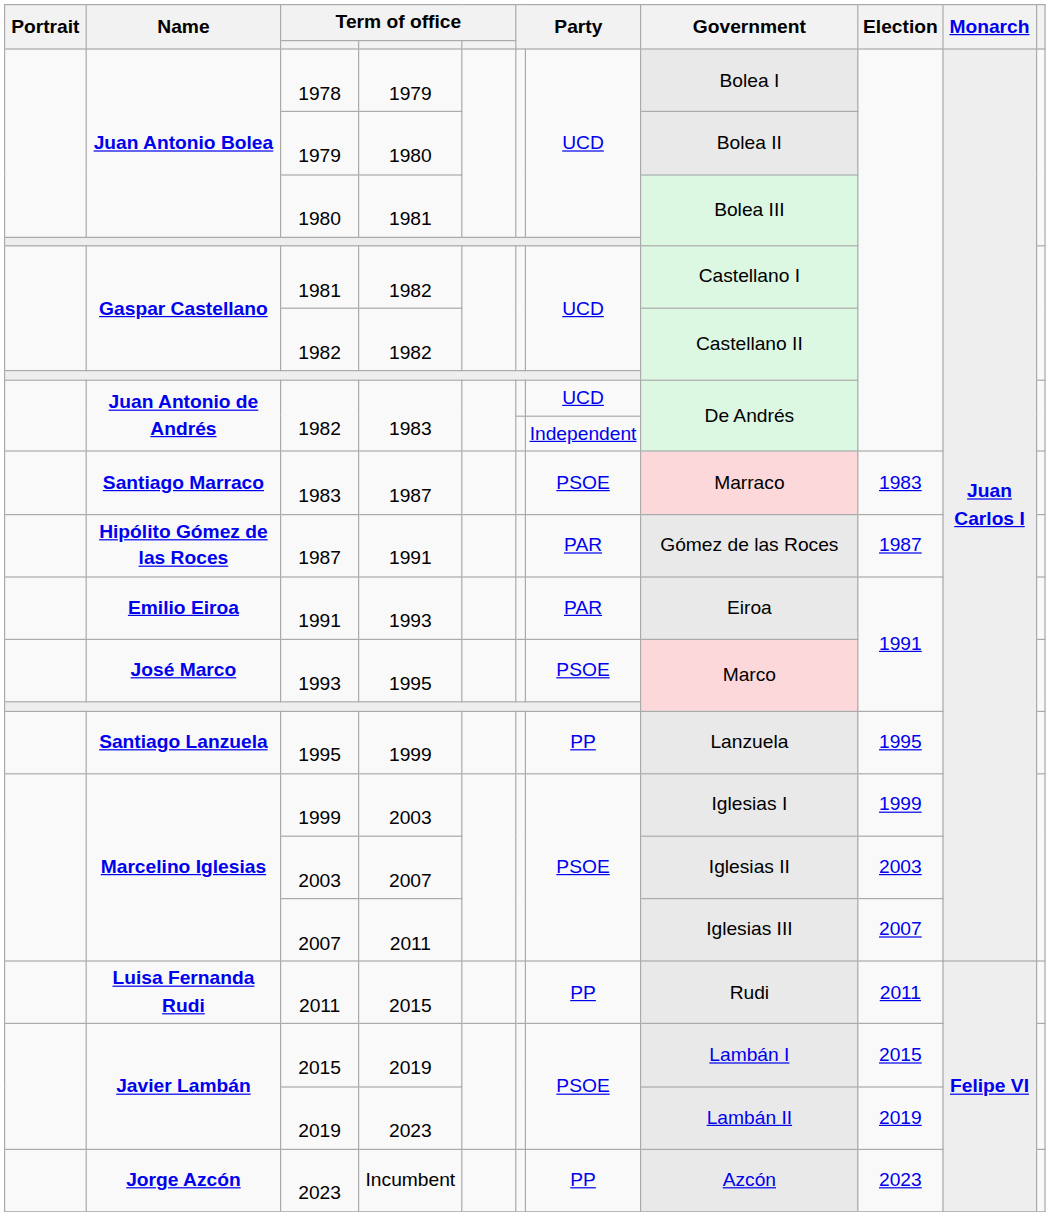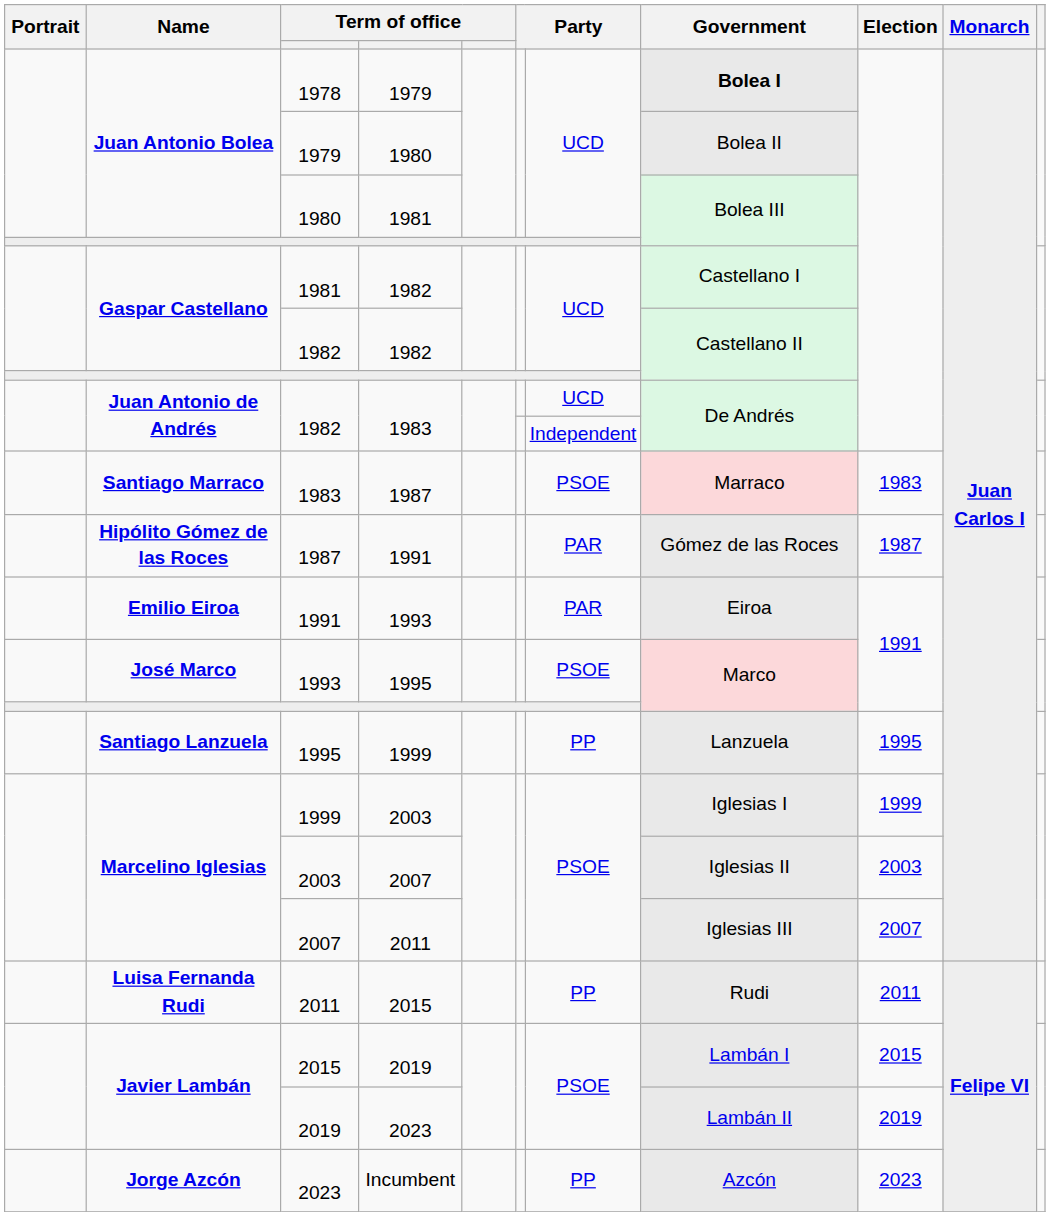(749, 80) normal -> (749, 80) bold
